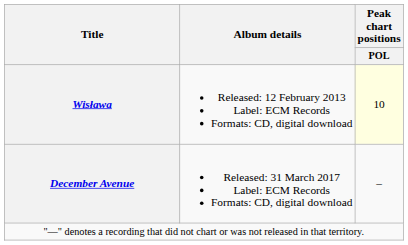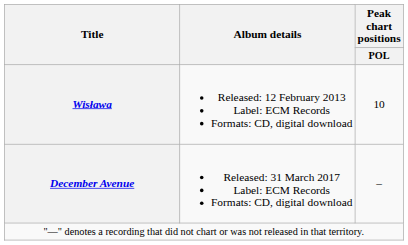(379, 104) lightyellow background -> (379, 104) no background
